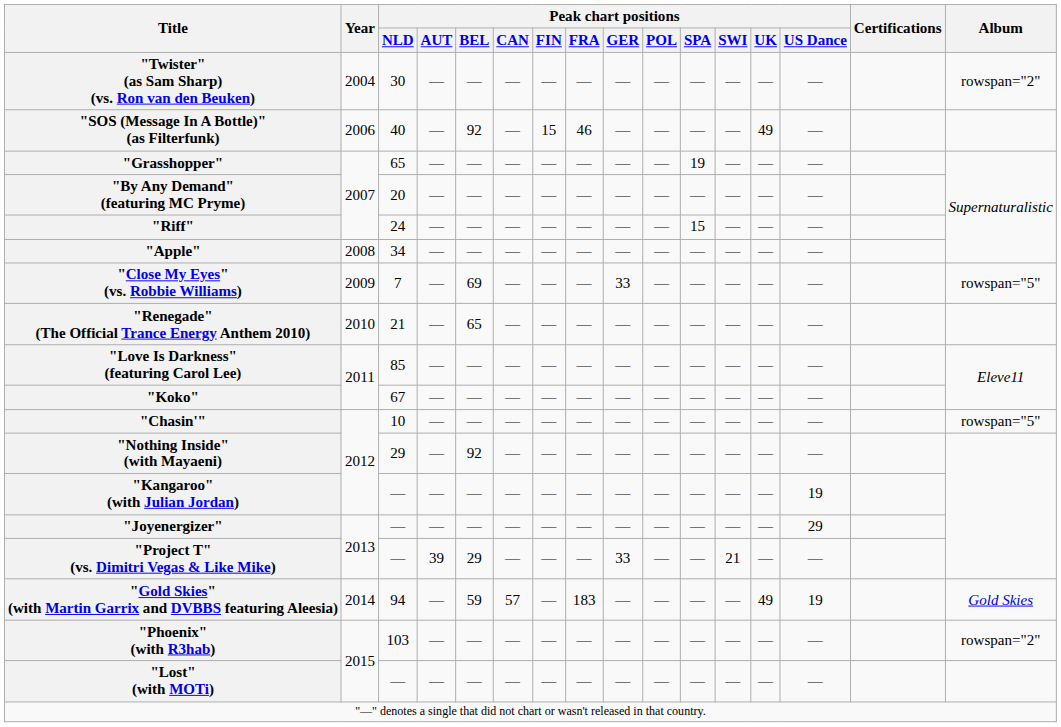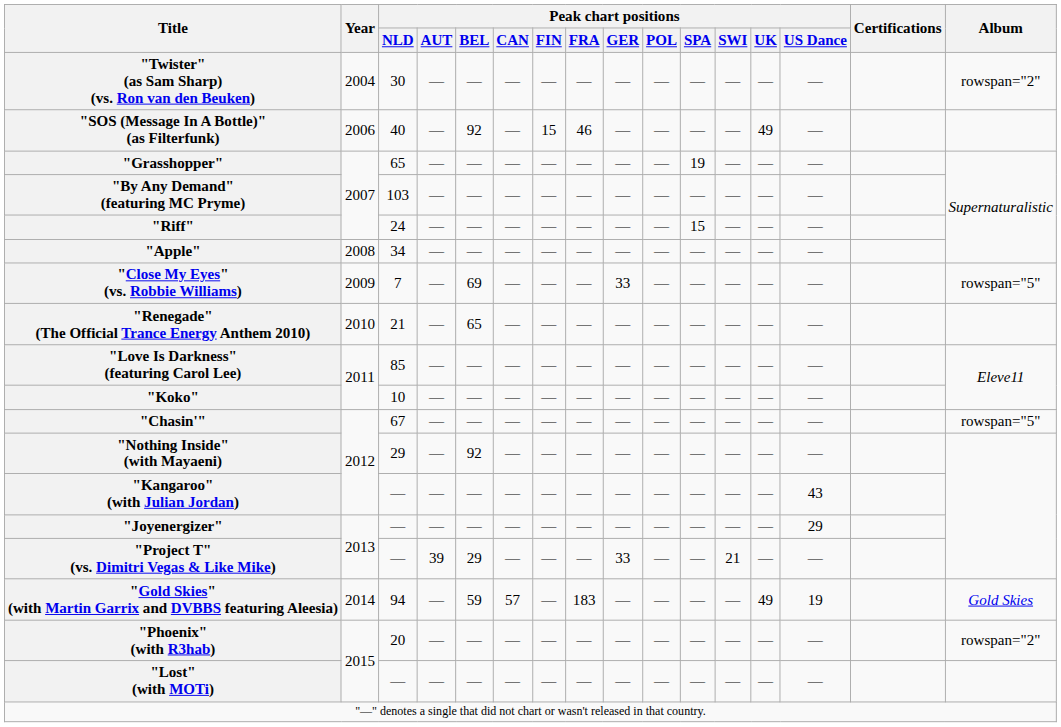(398, 194) 20 -> (398, 194) 103
(398, 397) 67 -> (398, 397) 10
(398, 421) 10 -> (398, 421) 67
(815, 494) 19 -> (815, 494) 43
(398, 640) 103 -> (398, 640) 20
